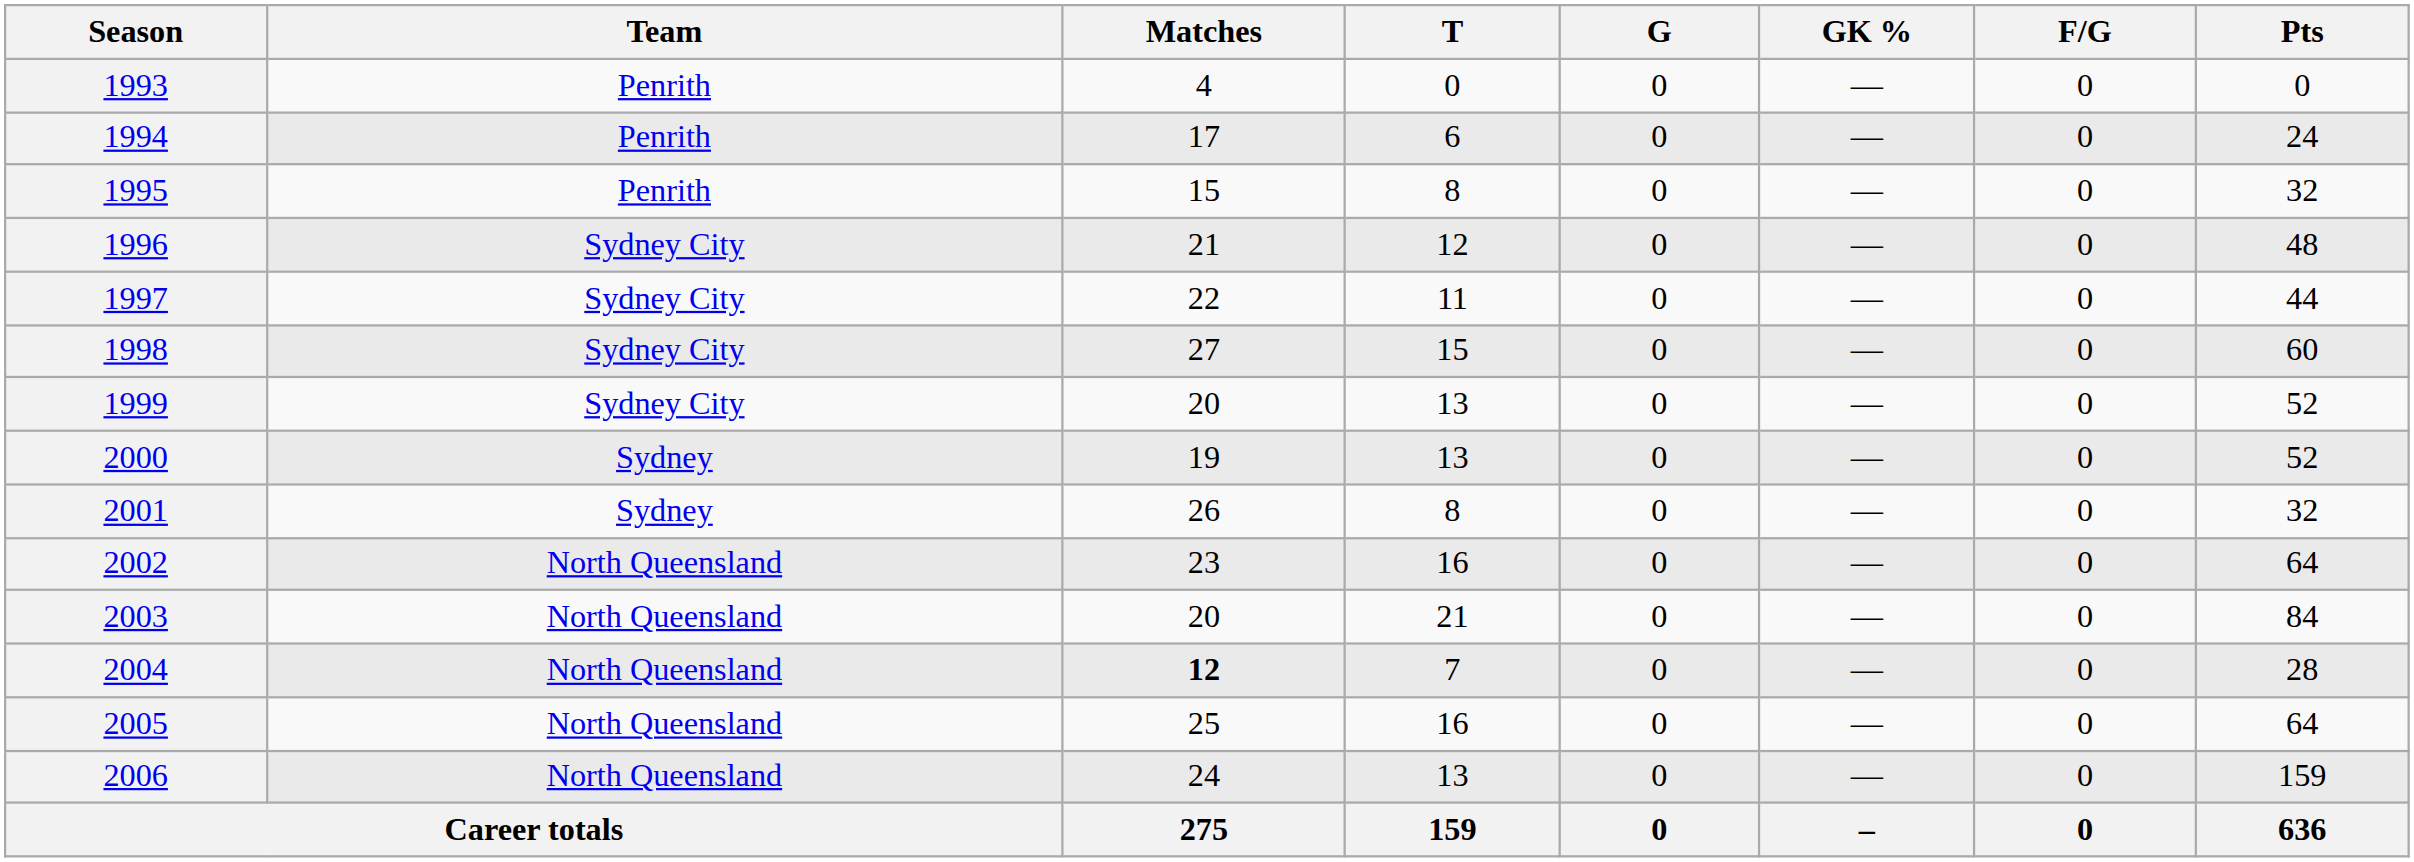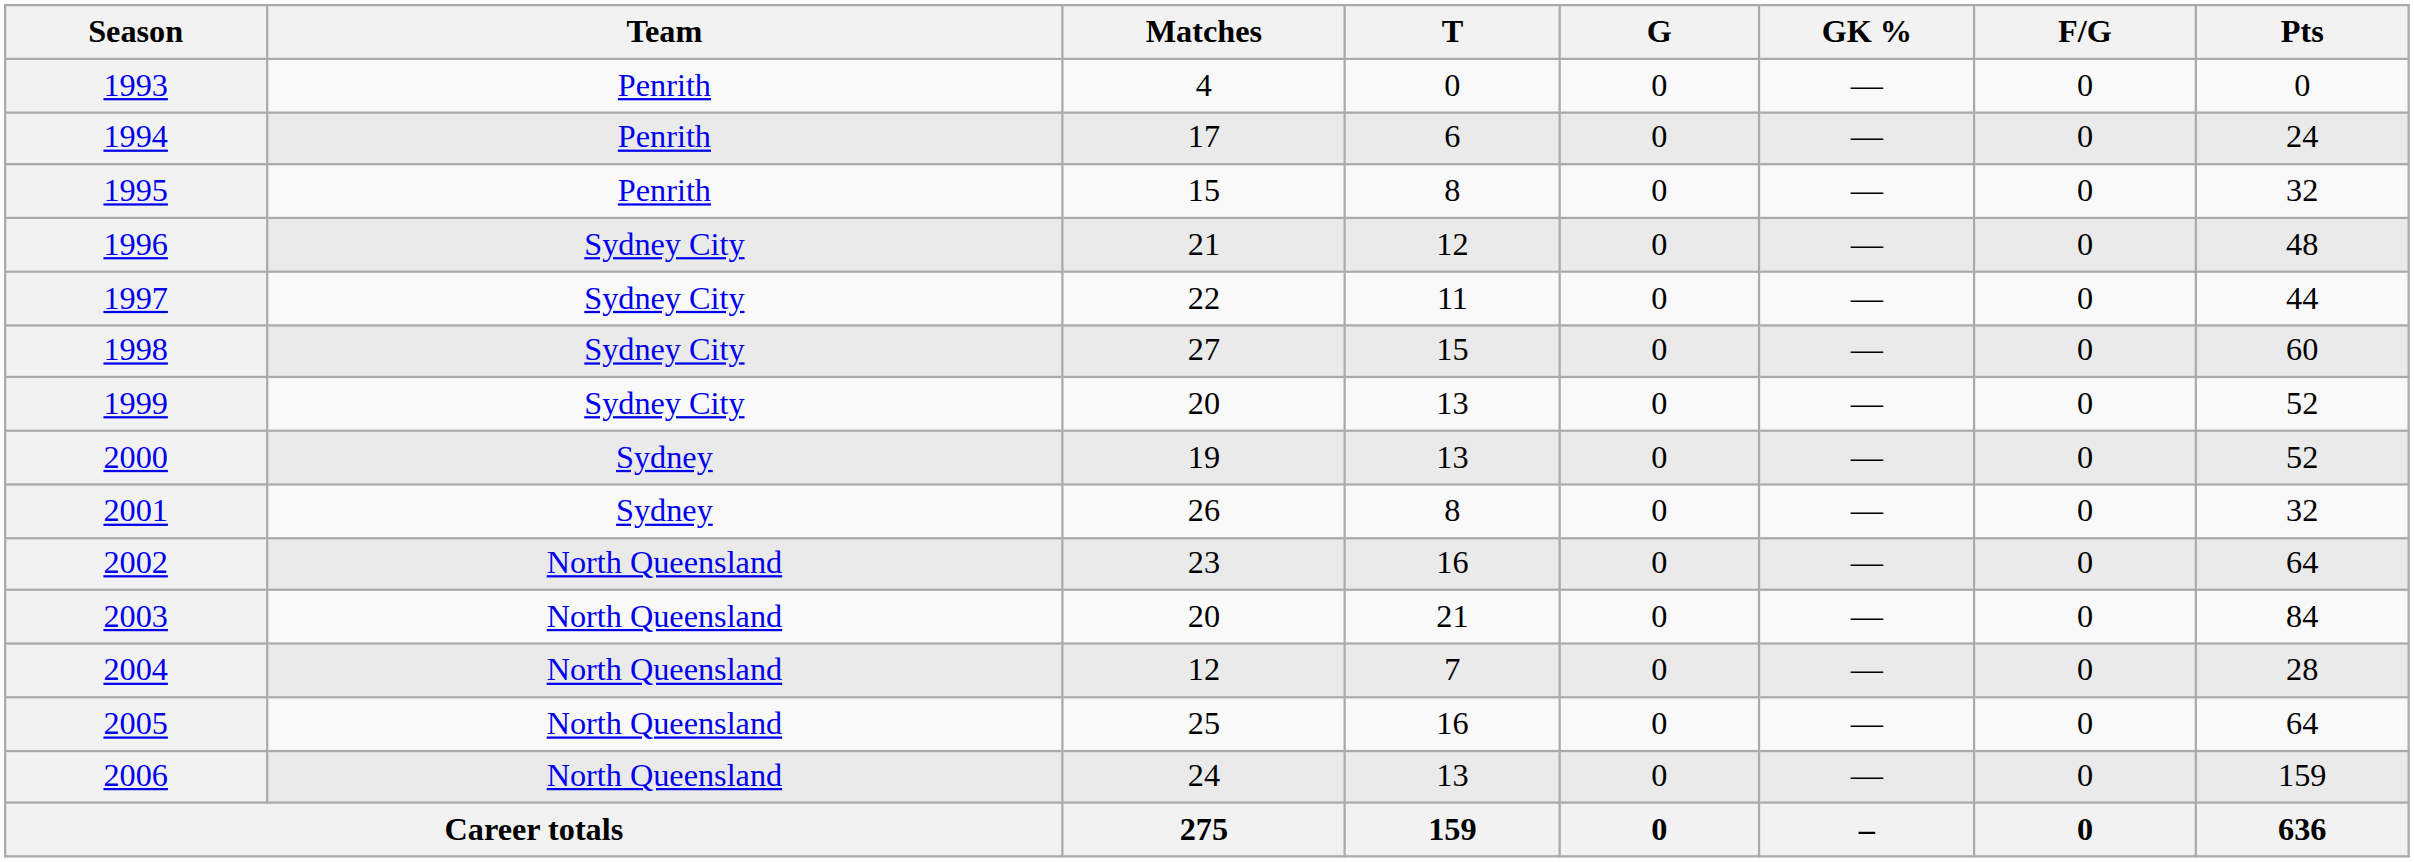(1204, 669) bold -> (1204, 669) normal
